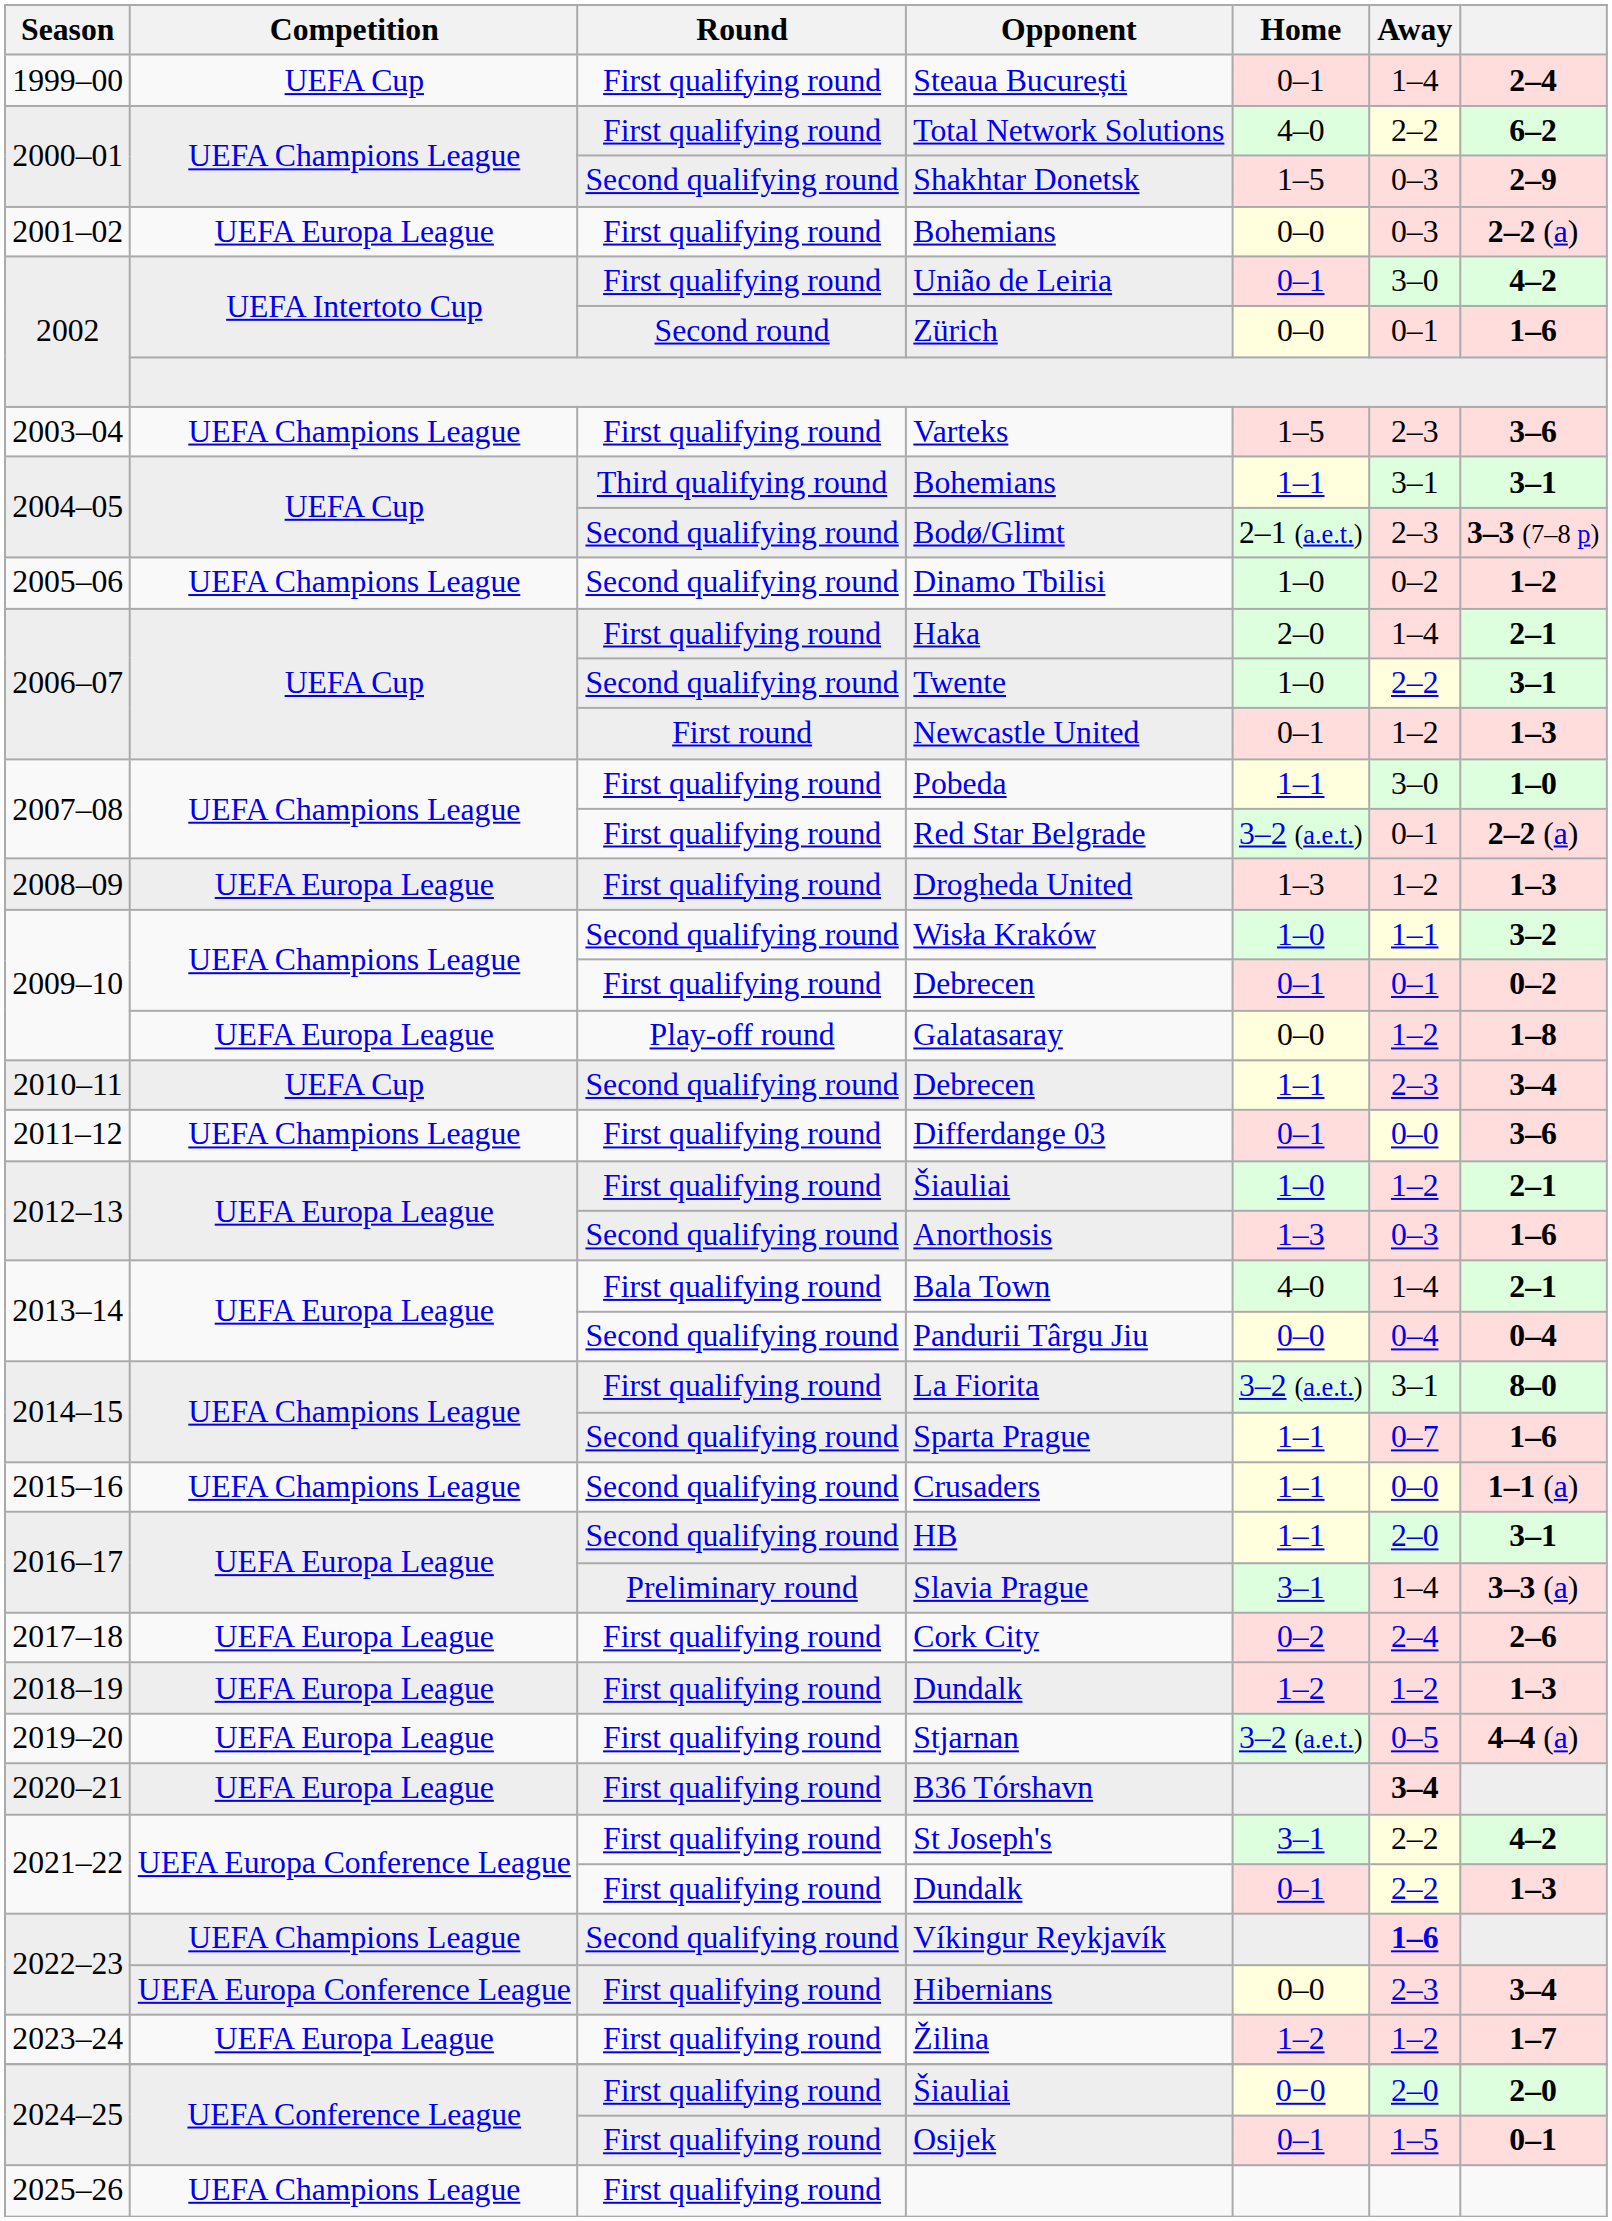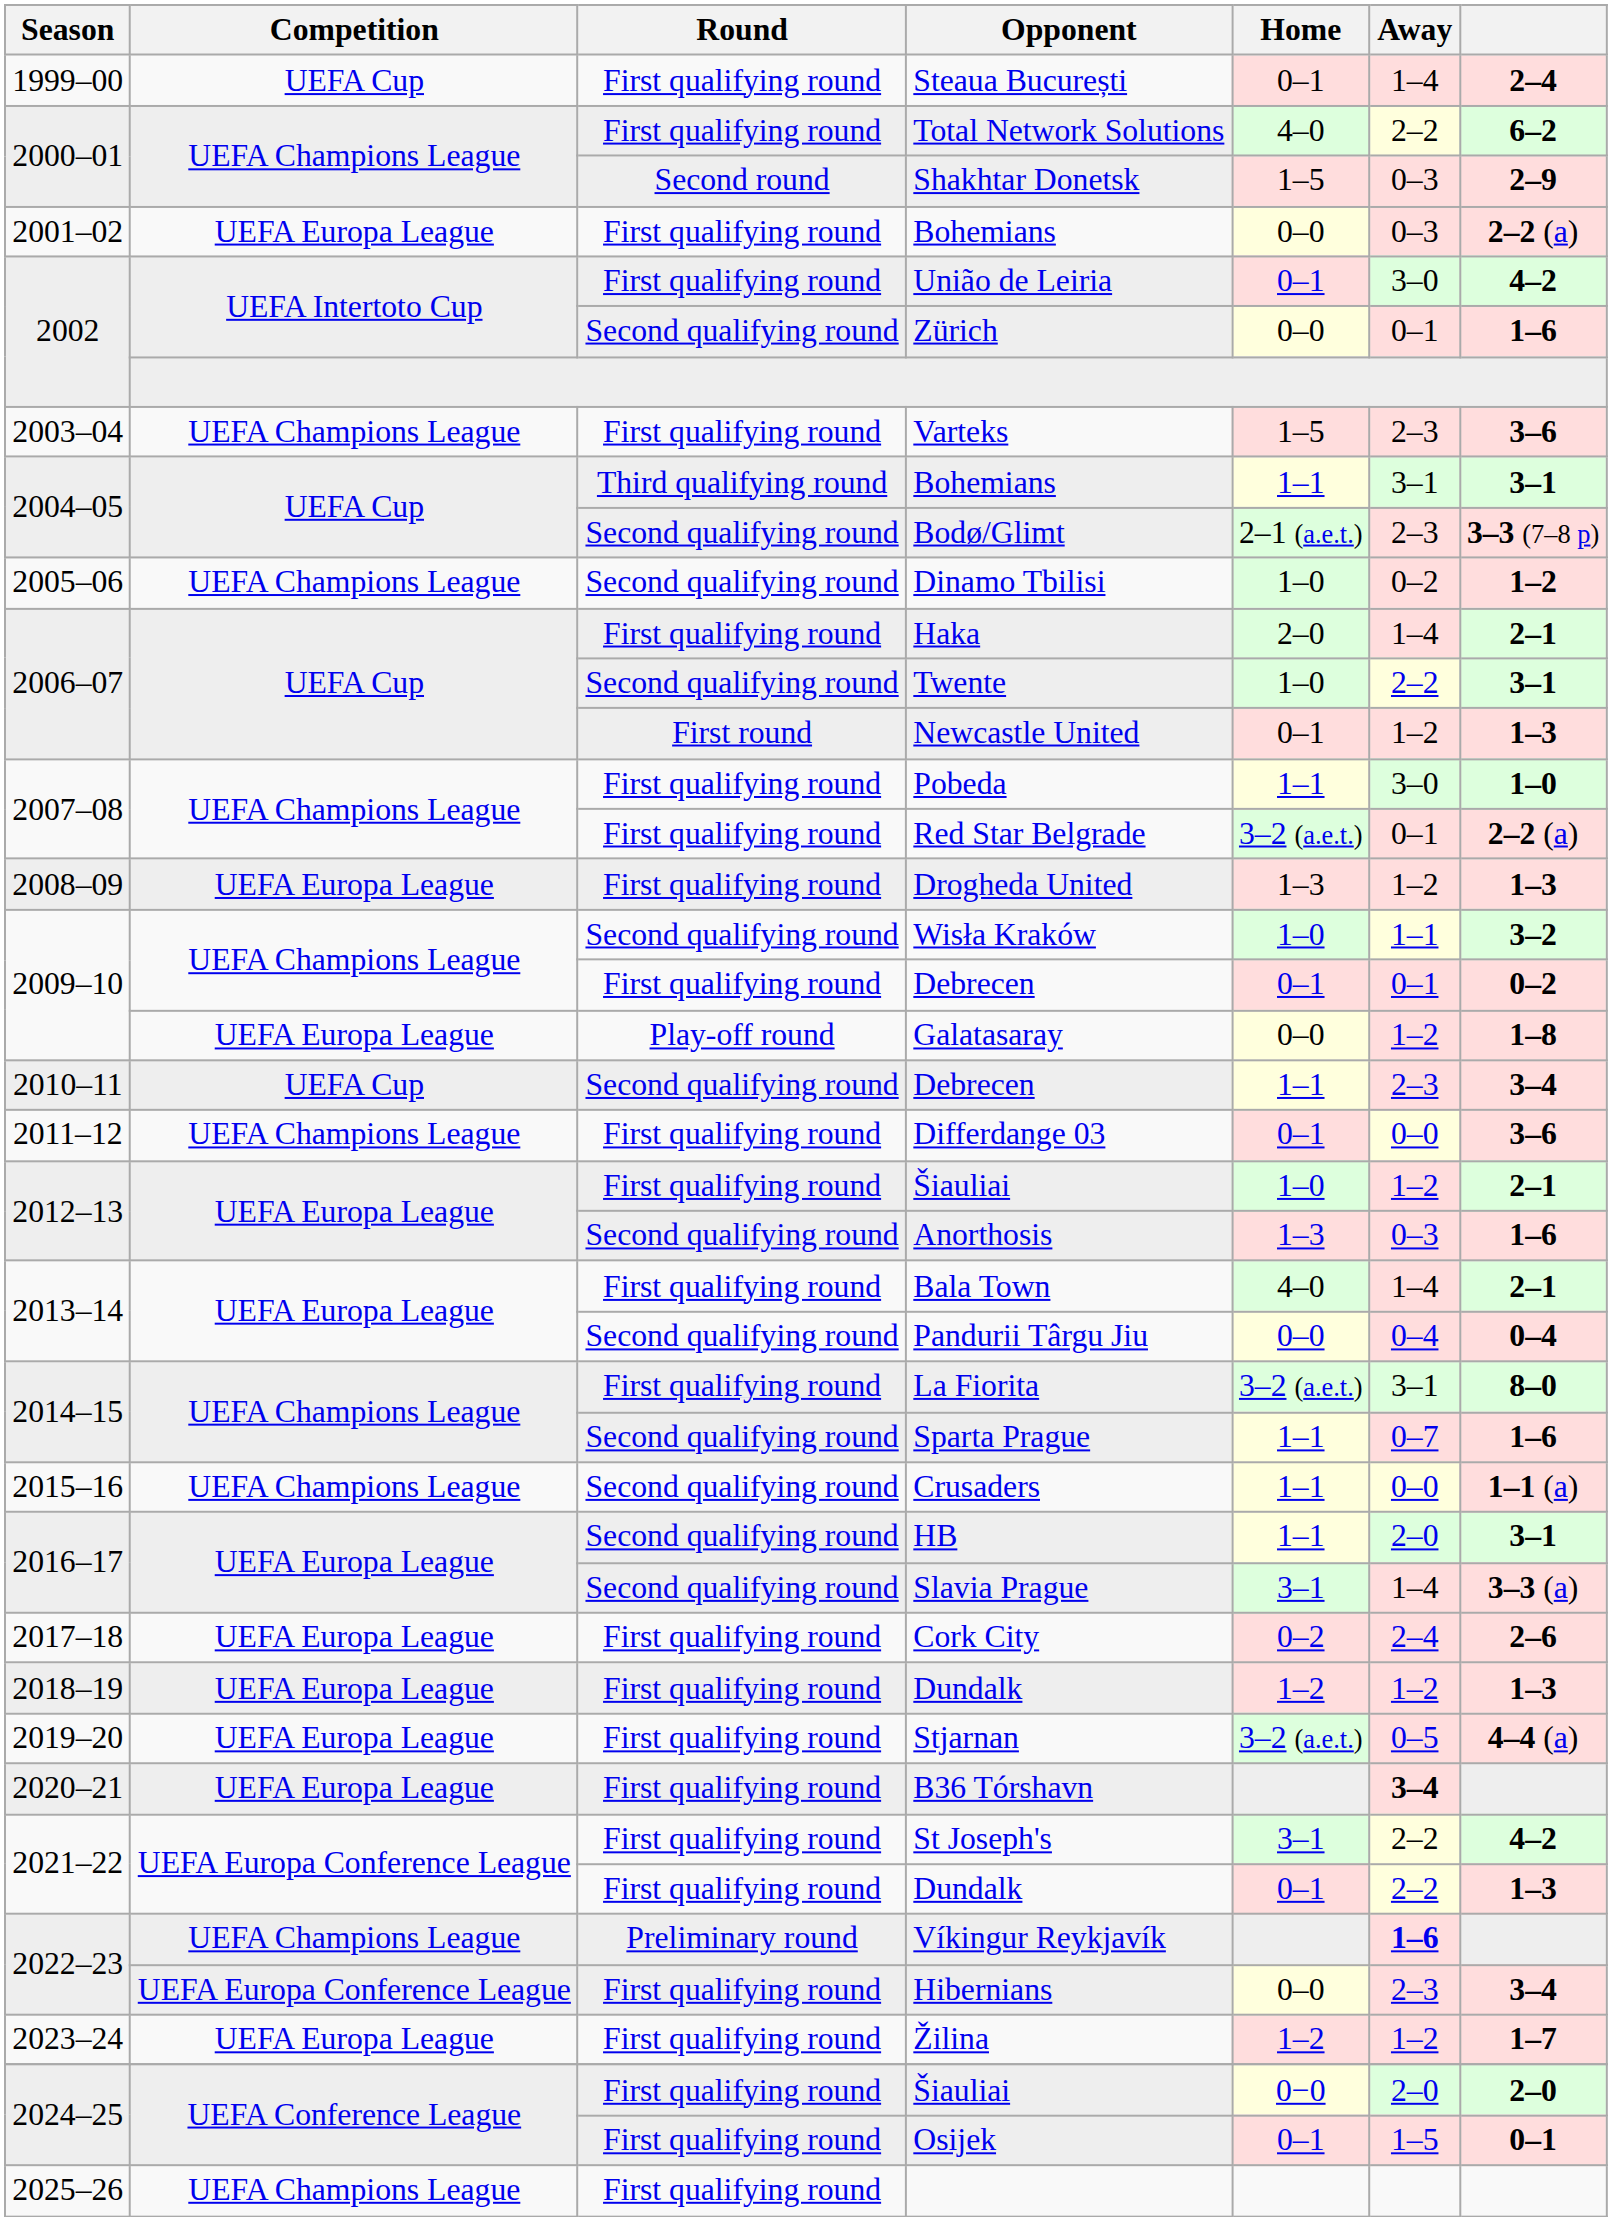(742, 180) Second qualifying round -> (742, 180) Second round
(742, 331) Second round -> (742, 331) Second qualifying round
(742, 1587) Preliminary round -> (742, 1587) Second qualifying round
(742, 1938) Second qualifying round -> (742, 1938) Preliminary round
